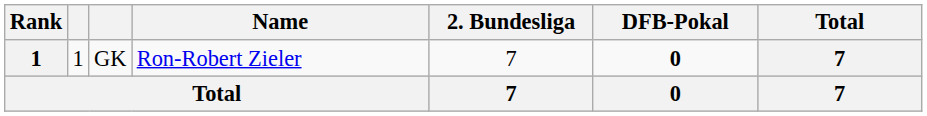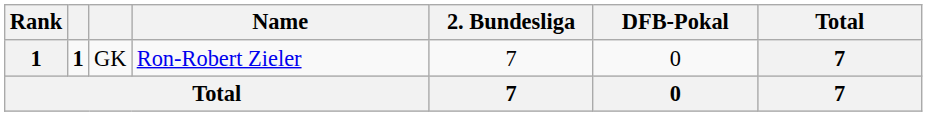(78, 57) normal -> (78, 57) bold
(675, 57) bold -> (675, 57) normal
